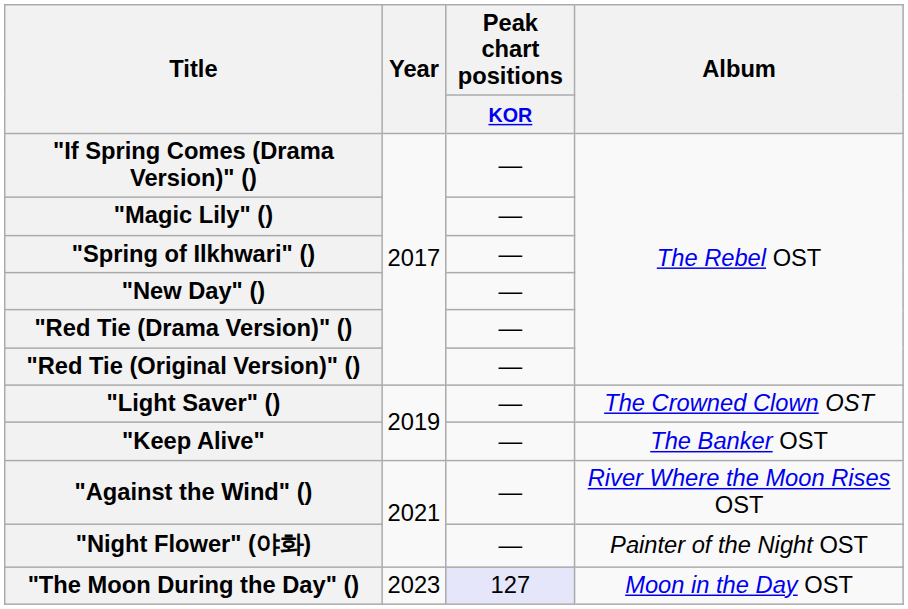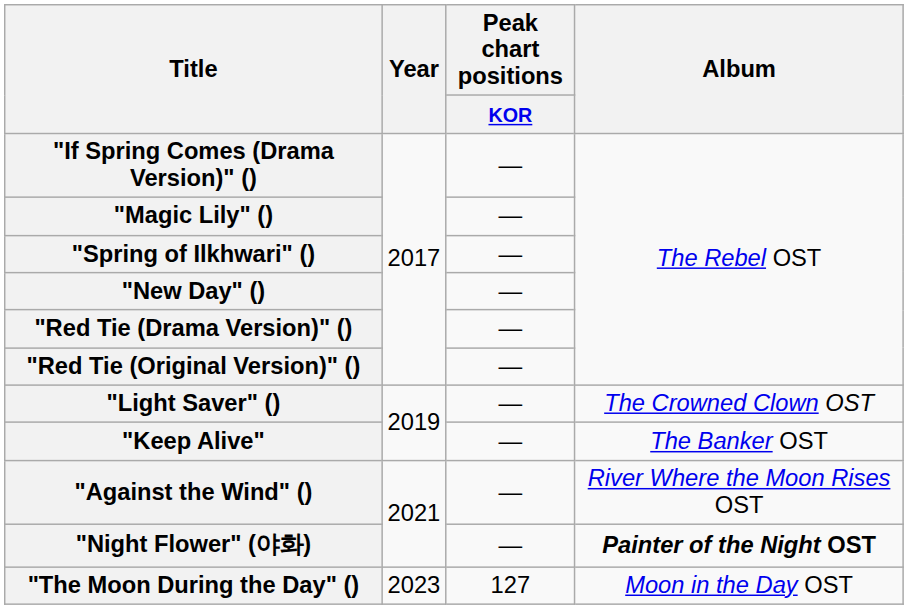(739, 545) normal -> (739, 545) bold
(510, 584) lavender background -> (510, 584) no background
